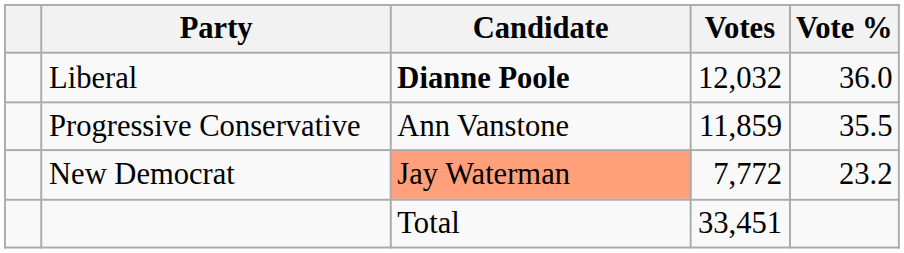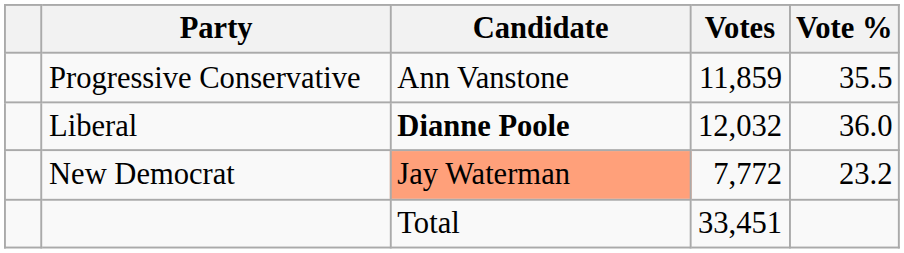rows swapped: (93, 77) <-> (205, 125)
